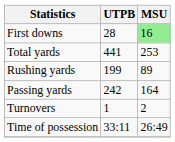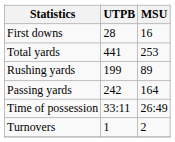(147, 33) lightgreen background -> (147, 33) no background
rows swapped: (31, 108) <-> (53, 127)
